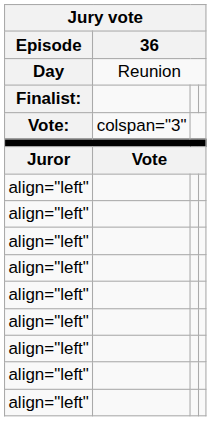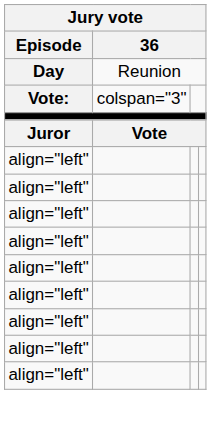- row: (49, 98)
